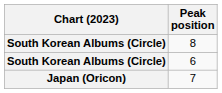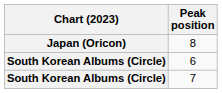(86, 43) South Korean Albums (Circle) -> (86, 43) Japan (Oricon)
(86, 79) Japan (Oricon) -> (86, 79) South Korean Albums (Circle)
